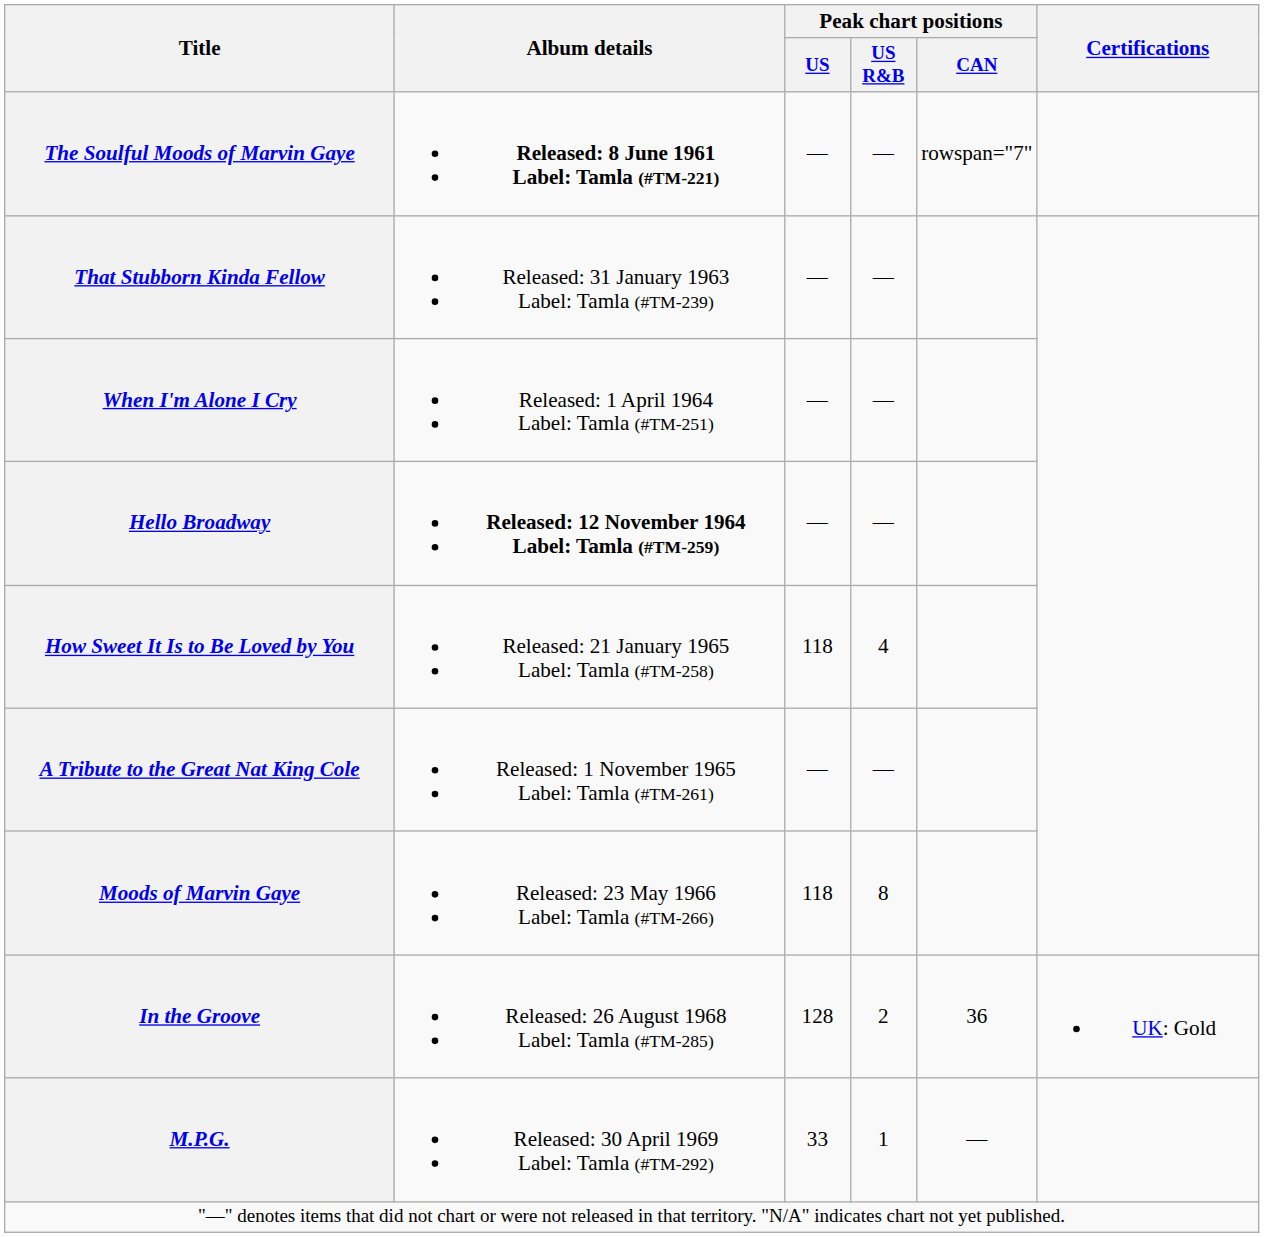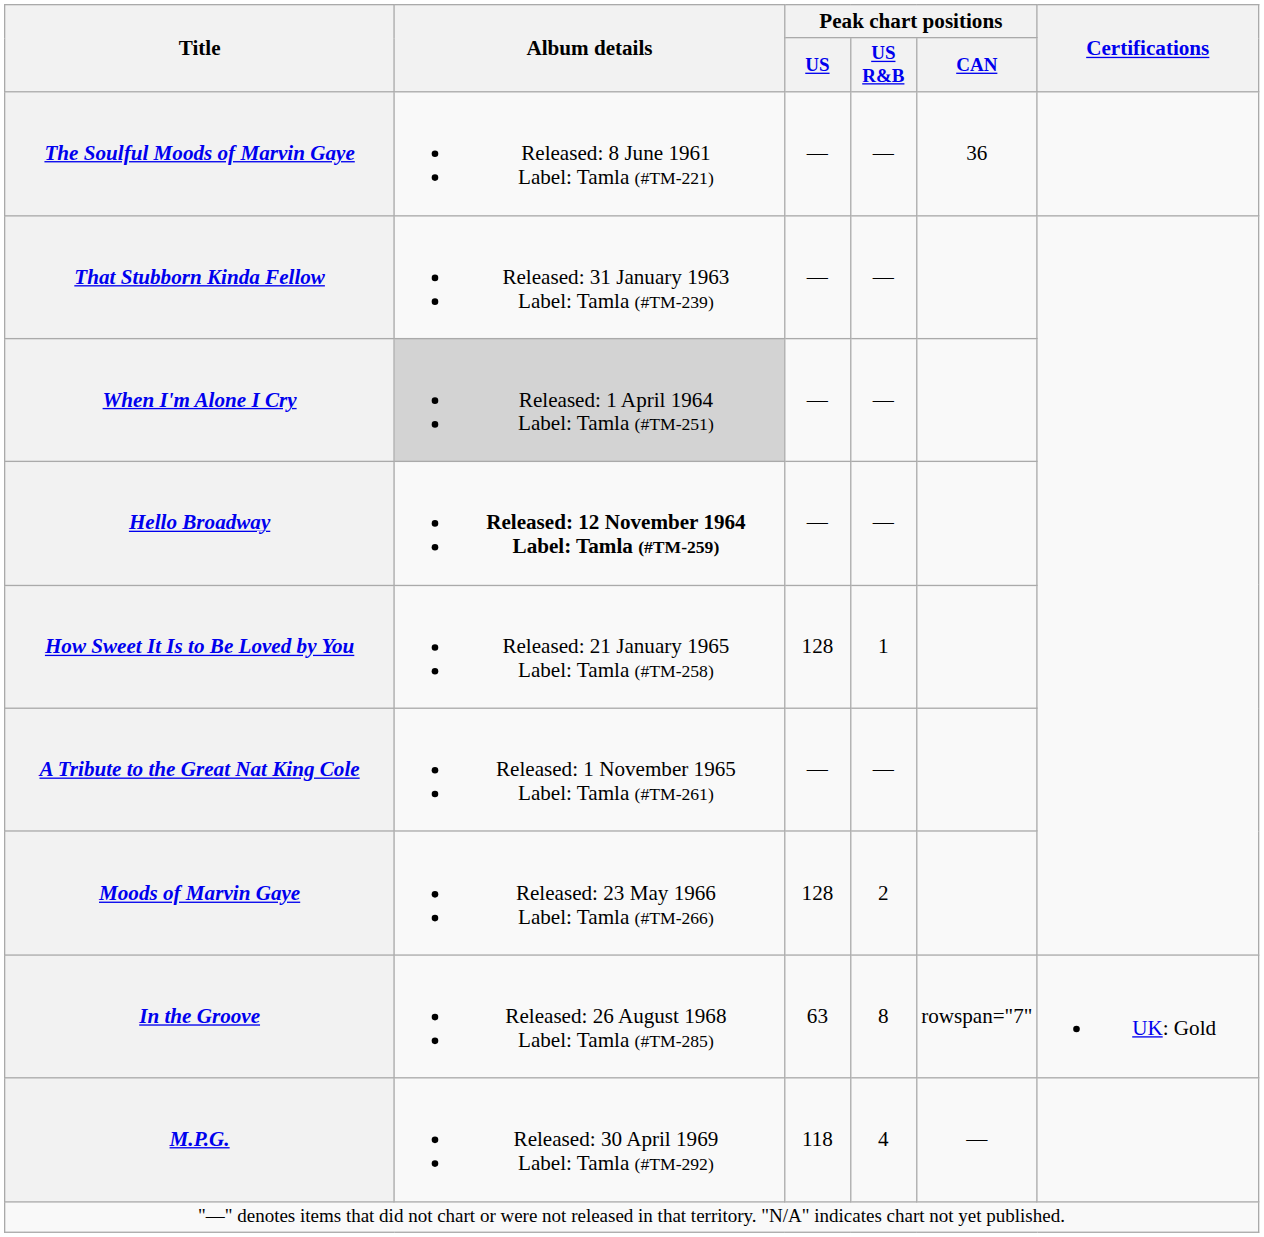(590, 165) bold -> (590, 165) normal
(977, 153) rowspan="7" -> (977, 153) 36
(590, 412) no background -> (590, 412) lightgrey background
(817, 646) 118 -> (817, 646) 128
(883, 646) 4 -> (883, 646) 1
(817, 892) 118 -> (817, 892) 128
(883, 892) 8 -> (883, 892) 2
(817, 1016) 128 -> (817, 1016) 63
(883, 1016) 2 -> (883, 1016) 8
(977, 1016) 36 -> (977, 1016) rowspan="7"
(817, 1139) 33 -> (817, 1139) 118
(883, 1139) 1 -> (883, 1139) 4
